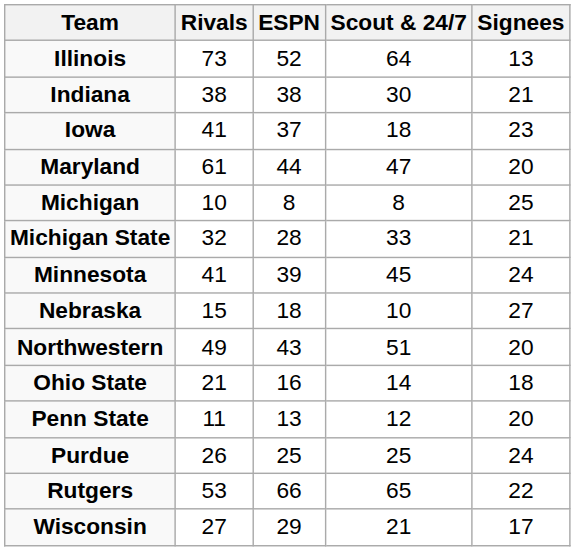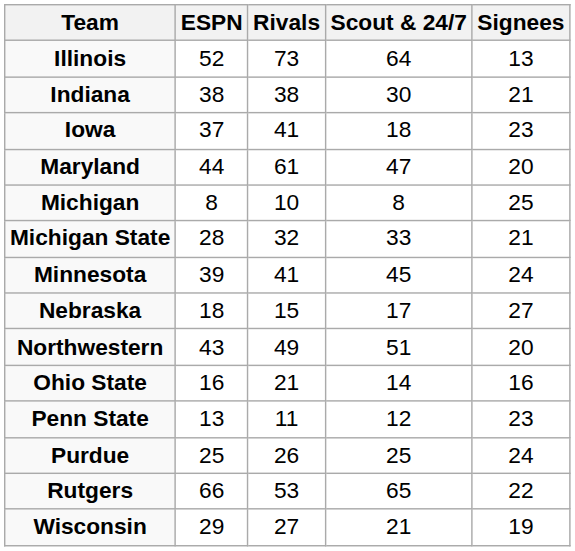columns swapped: (289, 22) <-> (214, 22)
(399, 310) 10 -> (399, 310) 17
(521, 382) 18 -> (521, 382) 16
(521, 418) 20 -> (521, 418) 23
(521, 526) 17 -> (521, 526) 19
